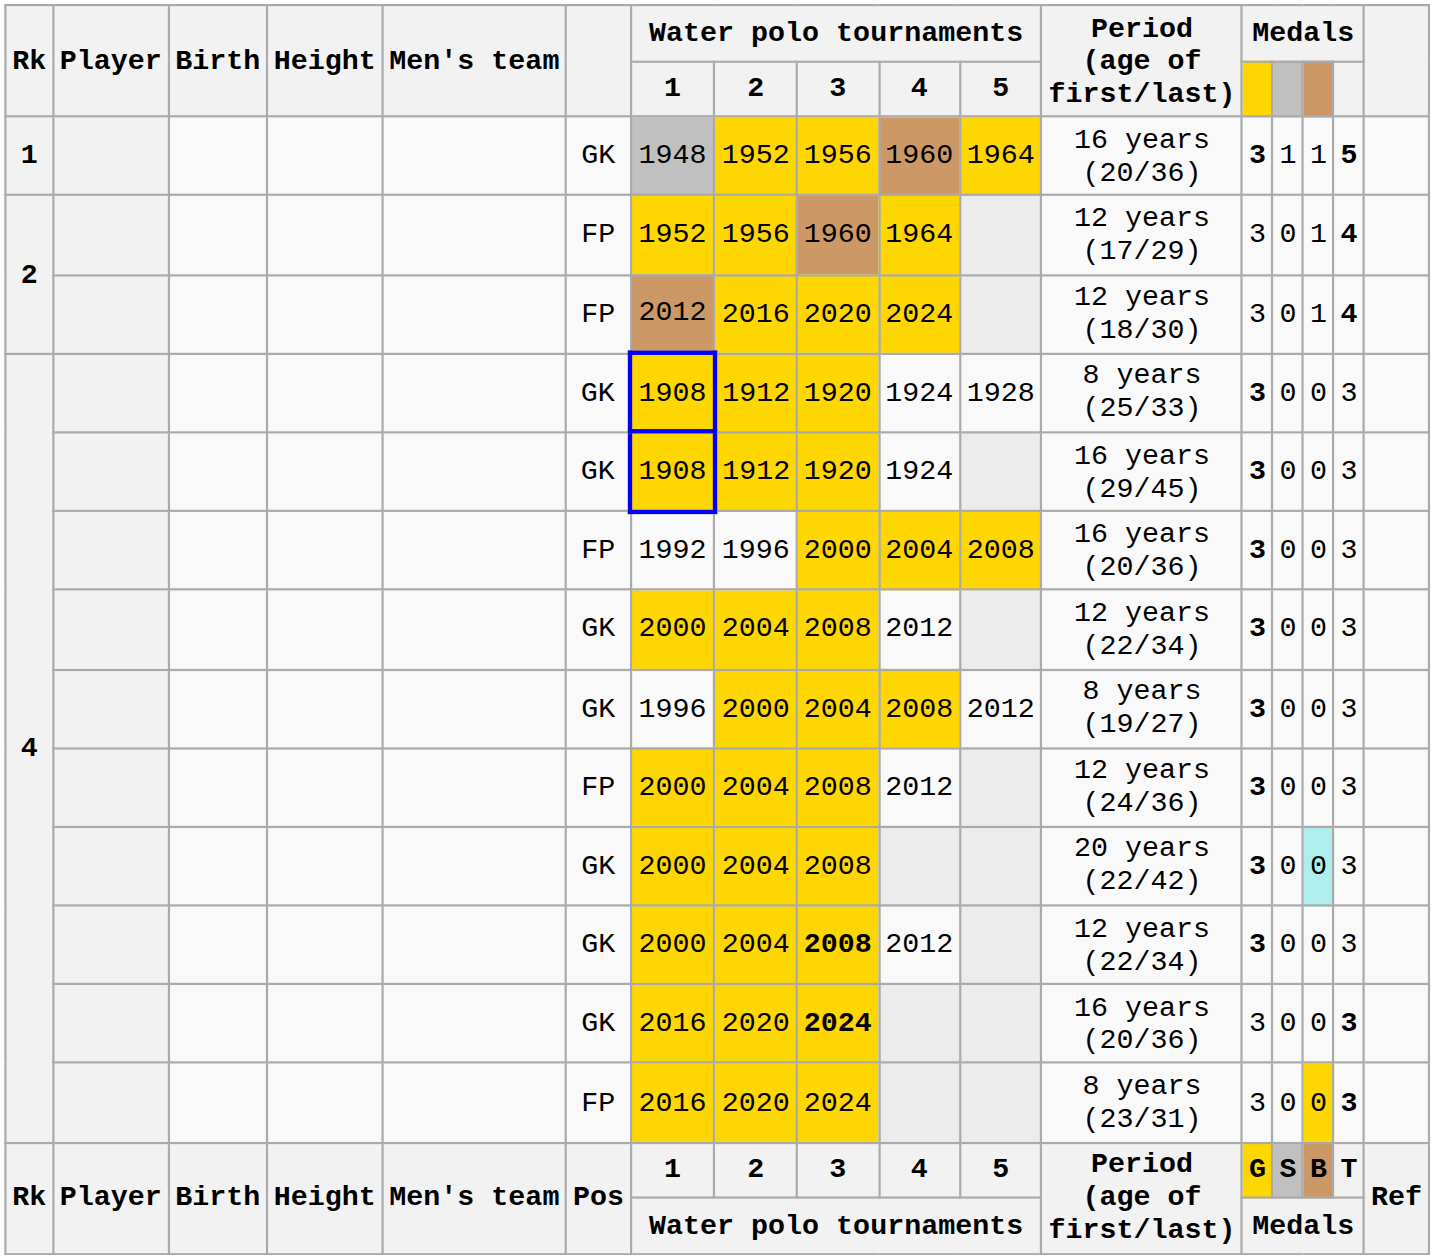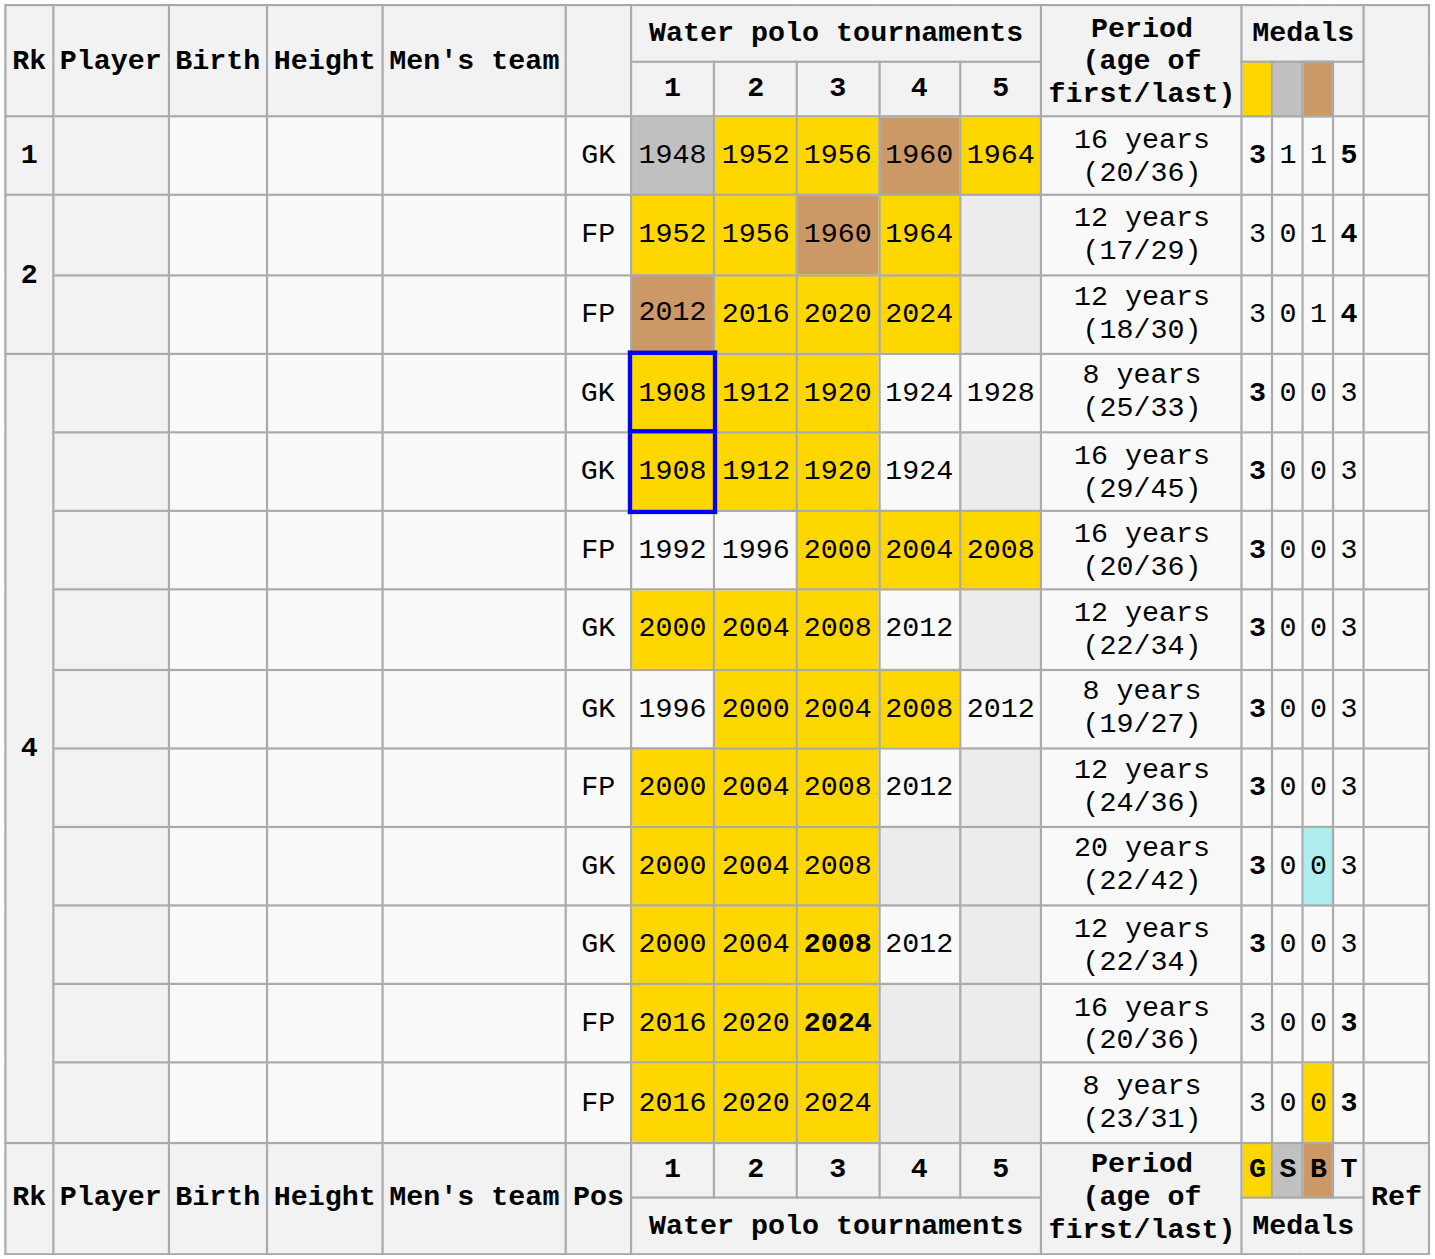(598, 1024) GK -> (598, 1024) FP
